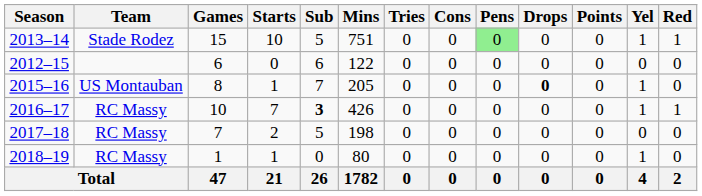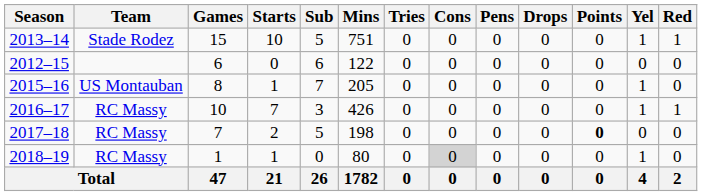(497, 39) lightgreen background -> (497, 39) no background
(545, 86) bold -> (545, 86) normal
(319, 109) bold -> (319, 109) normal
(599, 132) normal -> (599, 132) bold
(453, 155) no background -> (453, 155) lightgrey background
